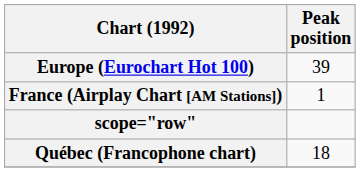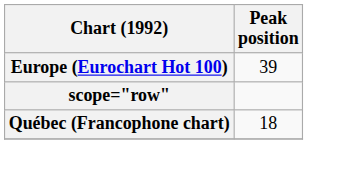- row: (146, 95)
